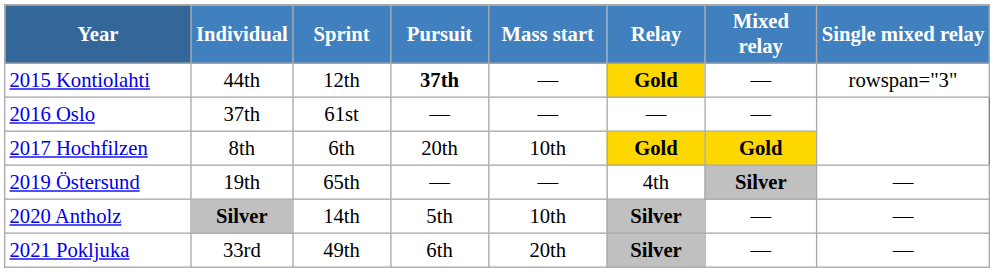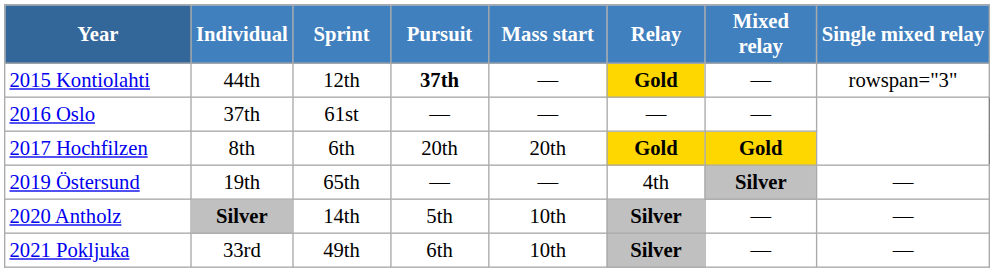(548, 148) 10th -> (548, 148) 20th
(548, 250) 20th -> (548, 250) 10th
